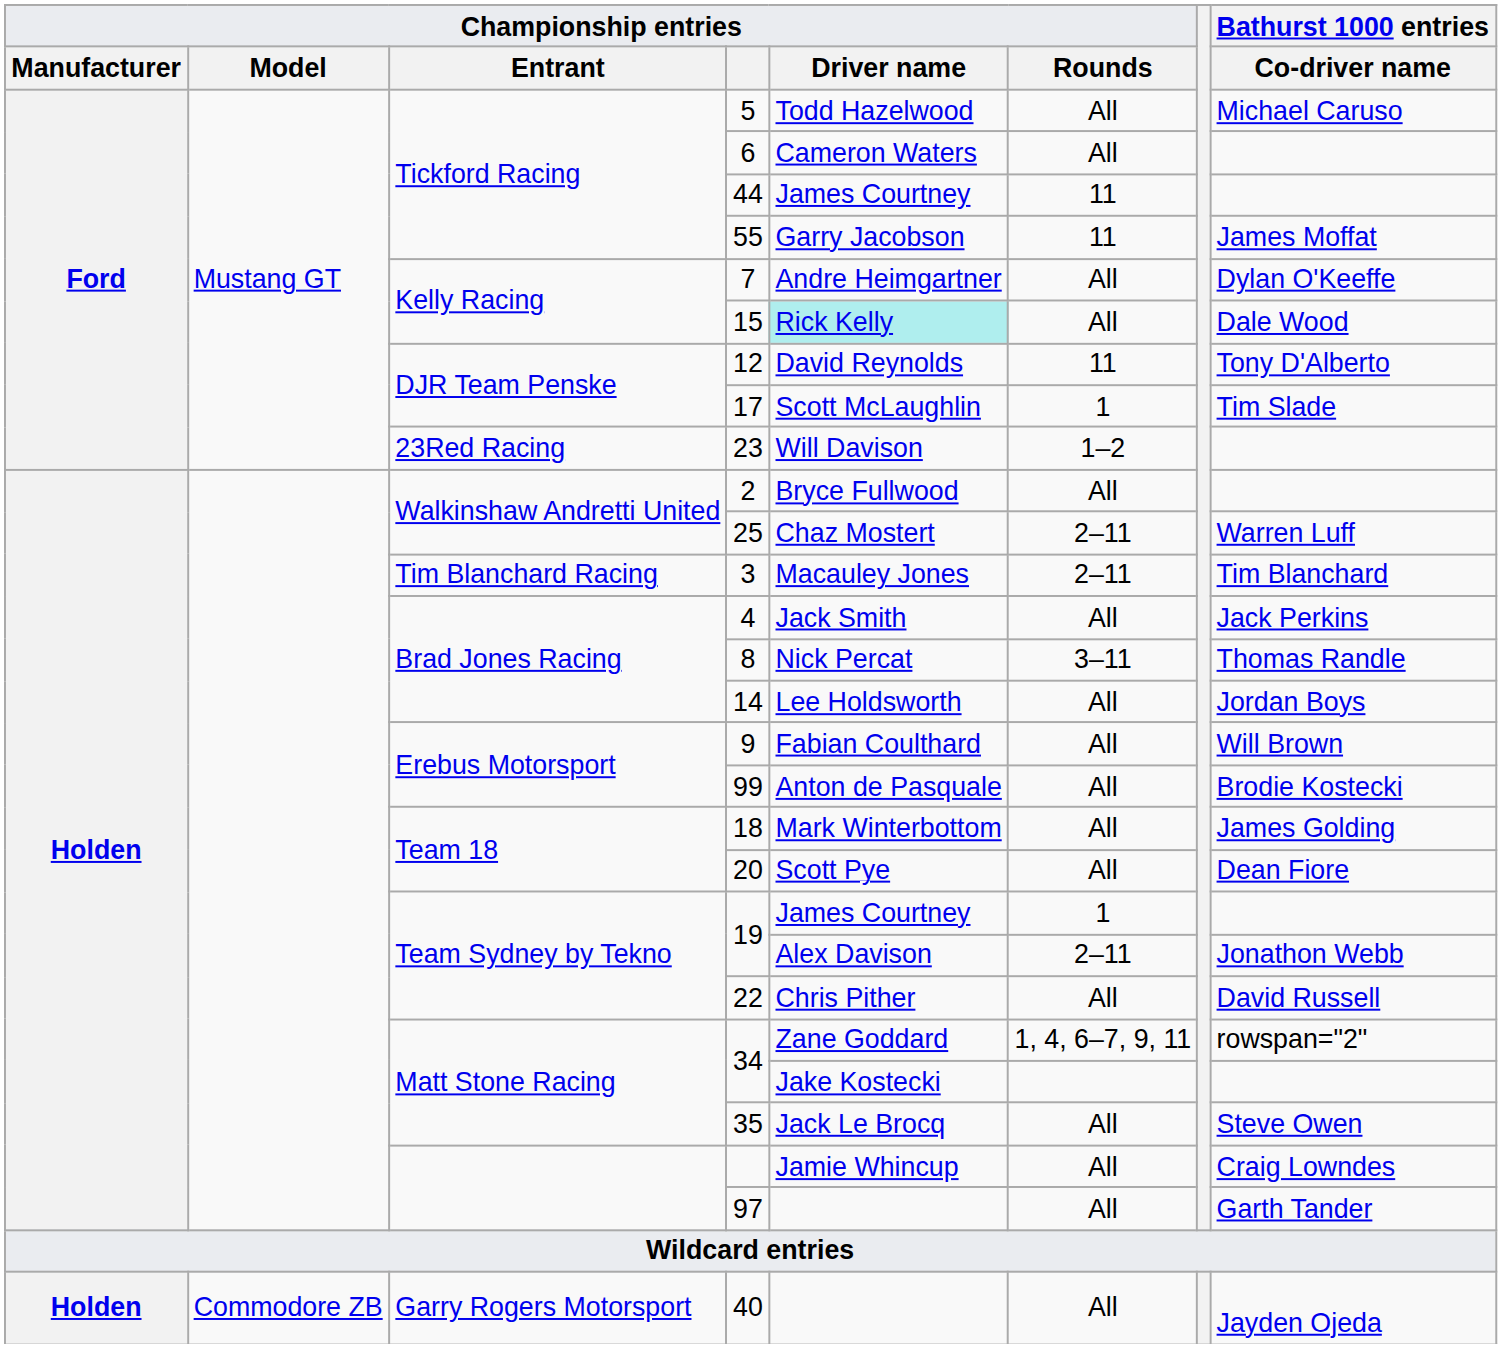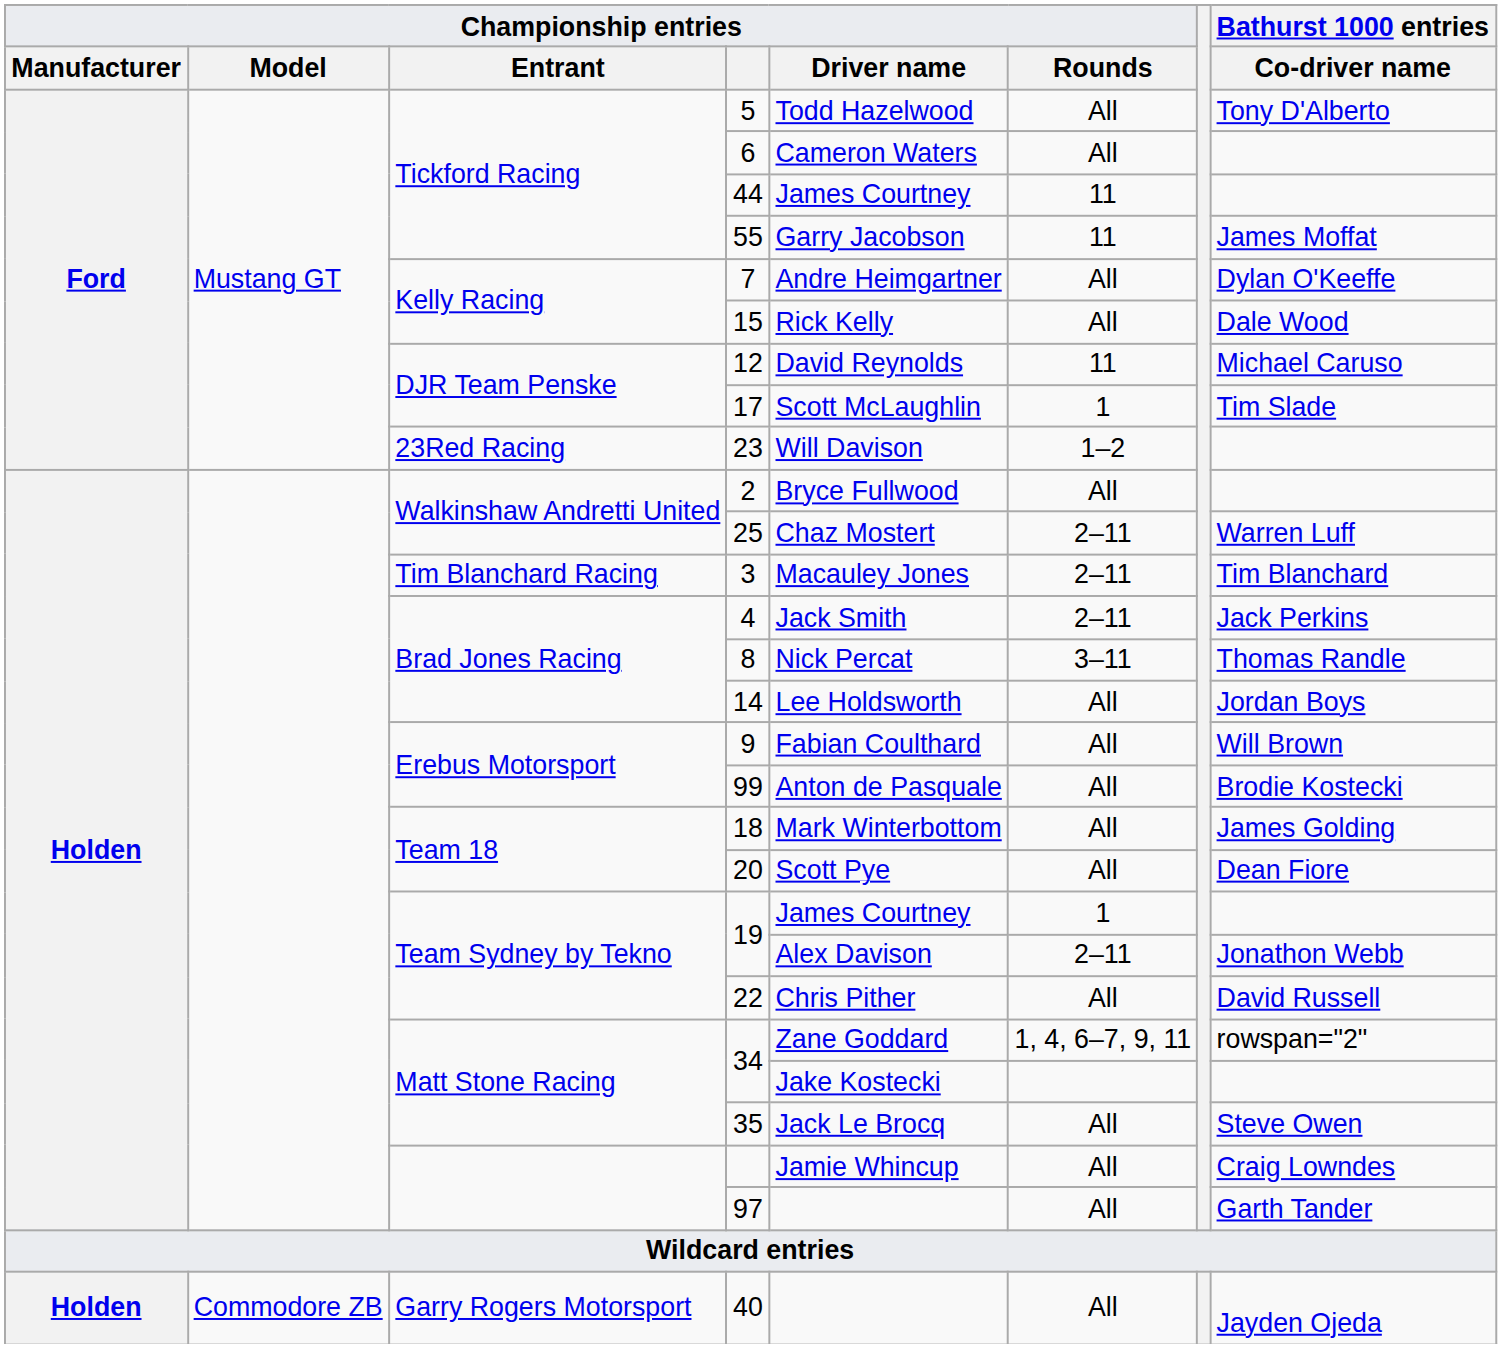(1310, 110) Michael Caruso -> (1303, 110) Tony D'Alberto
(834, 321) paleturquoise background -> (834, 321) no background
(1303, 364) Tony D'Alberto -> (1310, 364) Michael Caruso
(1103, 617) All -> (1103, 617) 2–11
